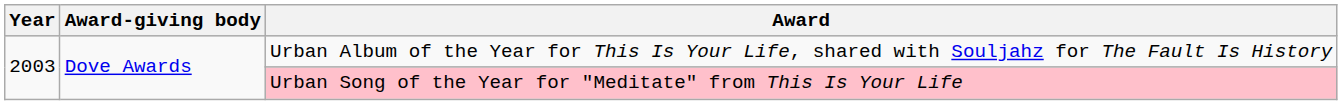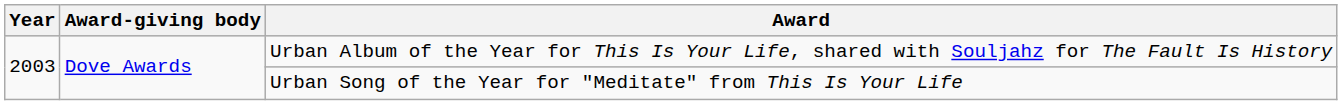(617, 83) pink background -> (617, 83) no background
